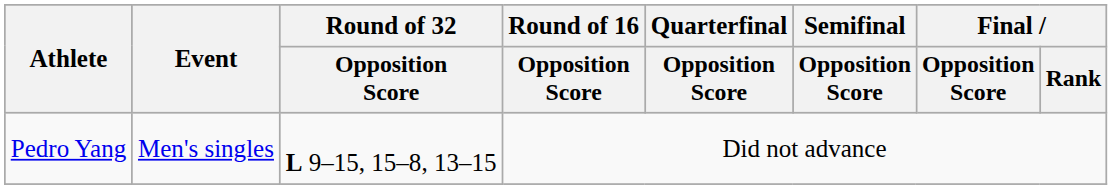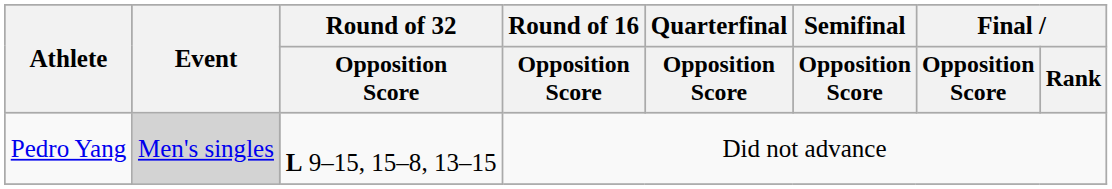(206, 148) no background -> (206, 148) lightgrey background
